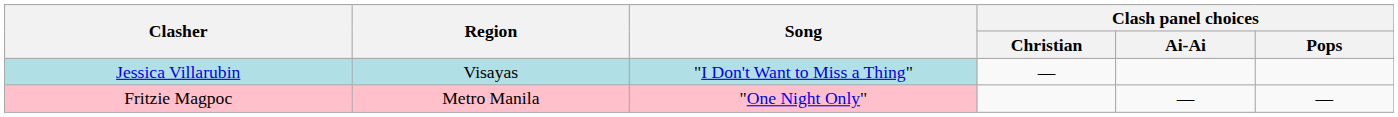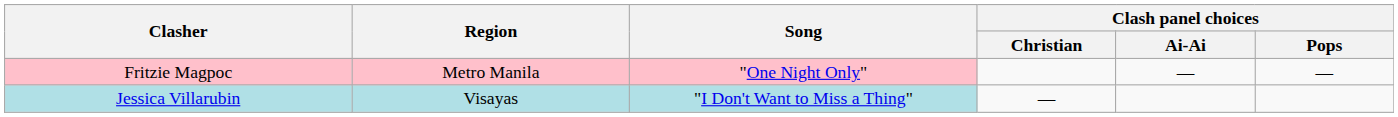rows swapped: (178, 98) <-> (178, 72)
